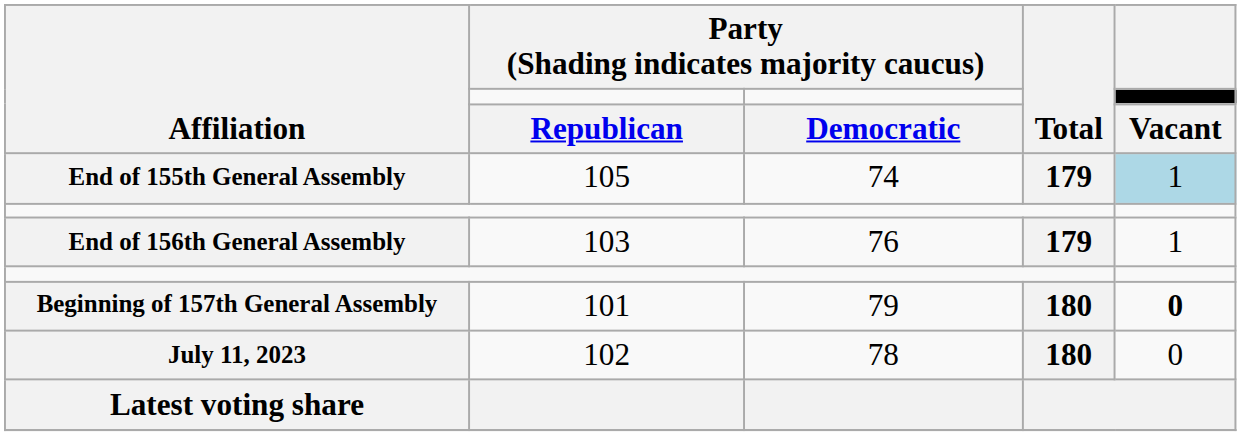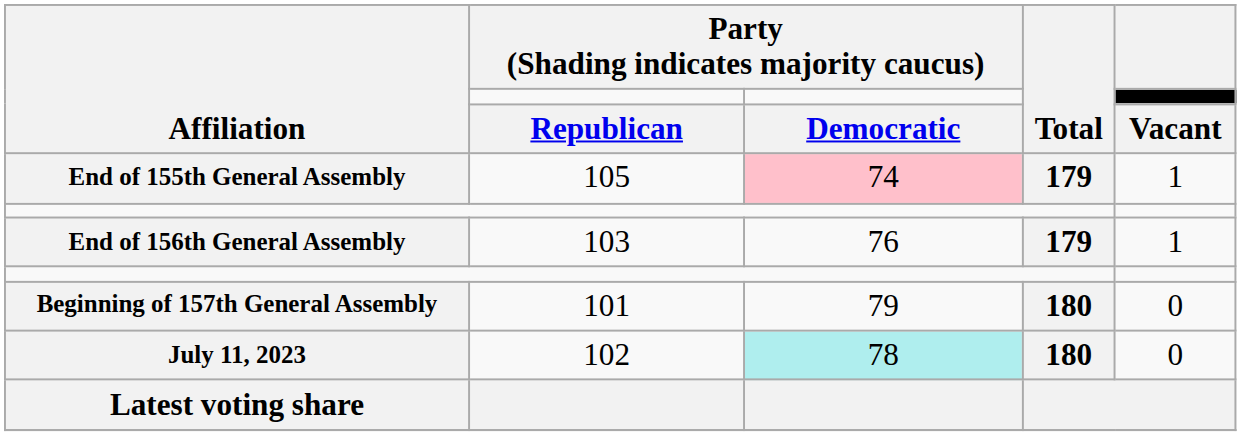(883, 177) no background -> (883, 177) pink background
(1175, 177) lightblue background -> (1175, 177) no background
(1175, 305) bold -> (1175, 305) normal
(883, 354) no background -> (883, 354) paleturquoise background
